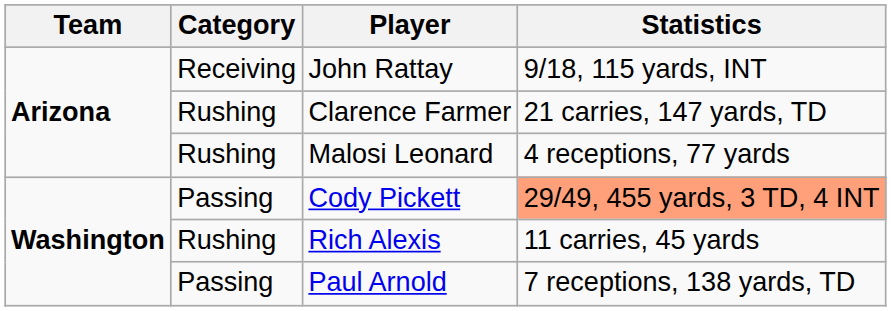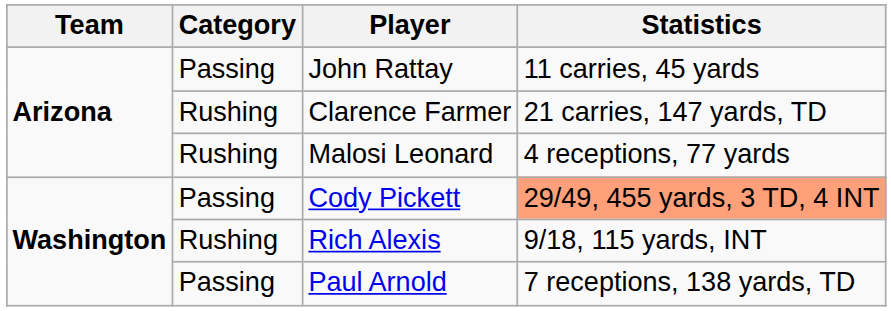(237, 68) Receiving -> (227, 68) Passing
(645, 68) 9/18, 115 yards, INT -> (641, 68) 11 carries, 45 yards
(641, 240) 11 carries, 45 yards -> (645, 240) 9/18, 115 yards, INT
